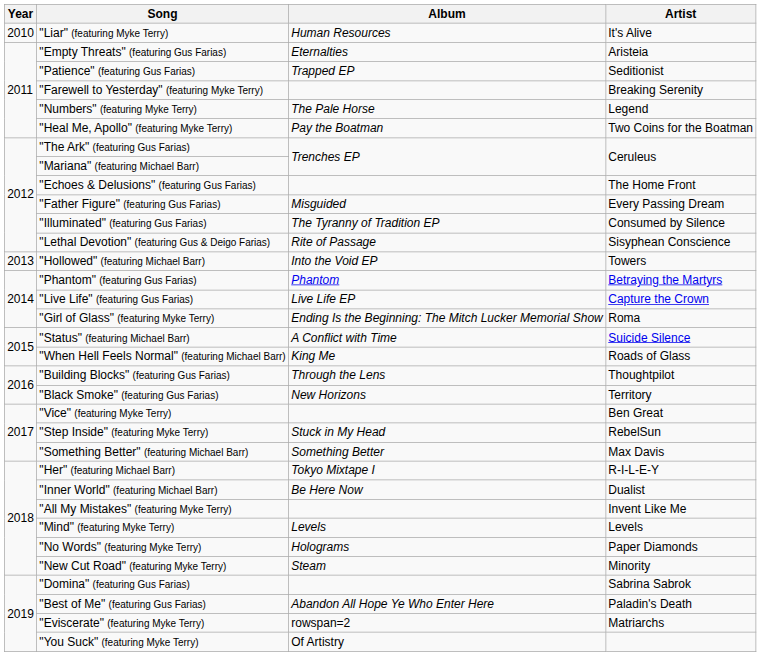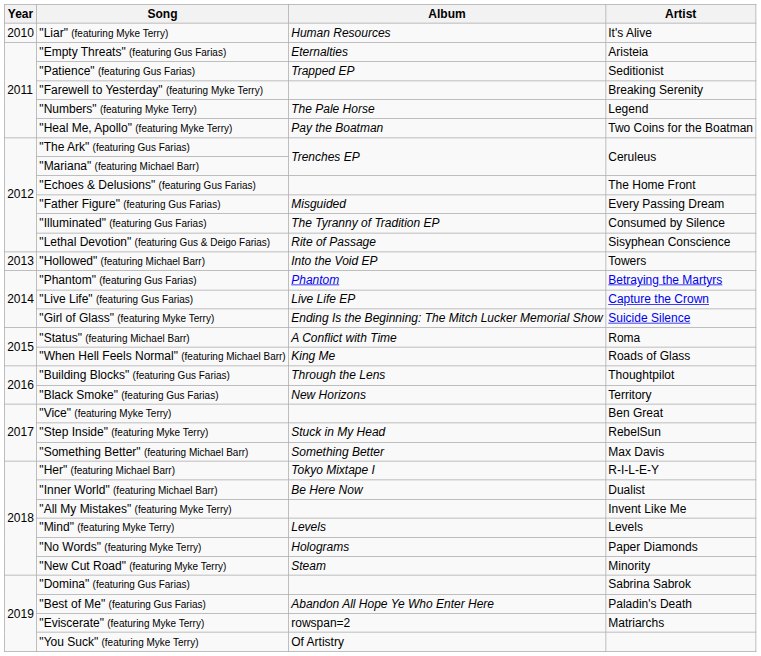(624, 318) Roma -> (649, 318) Suicide Silence
(649, 337) Suicide Silence -> (624, 337) Roma
